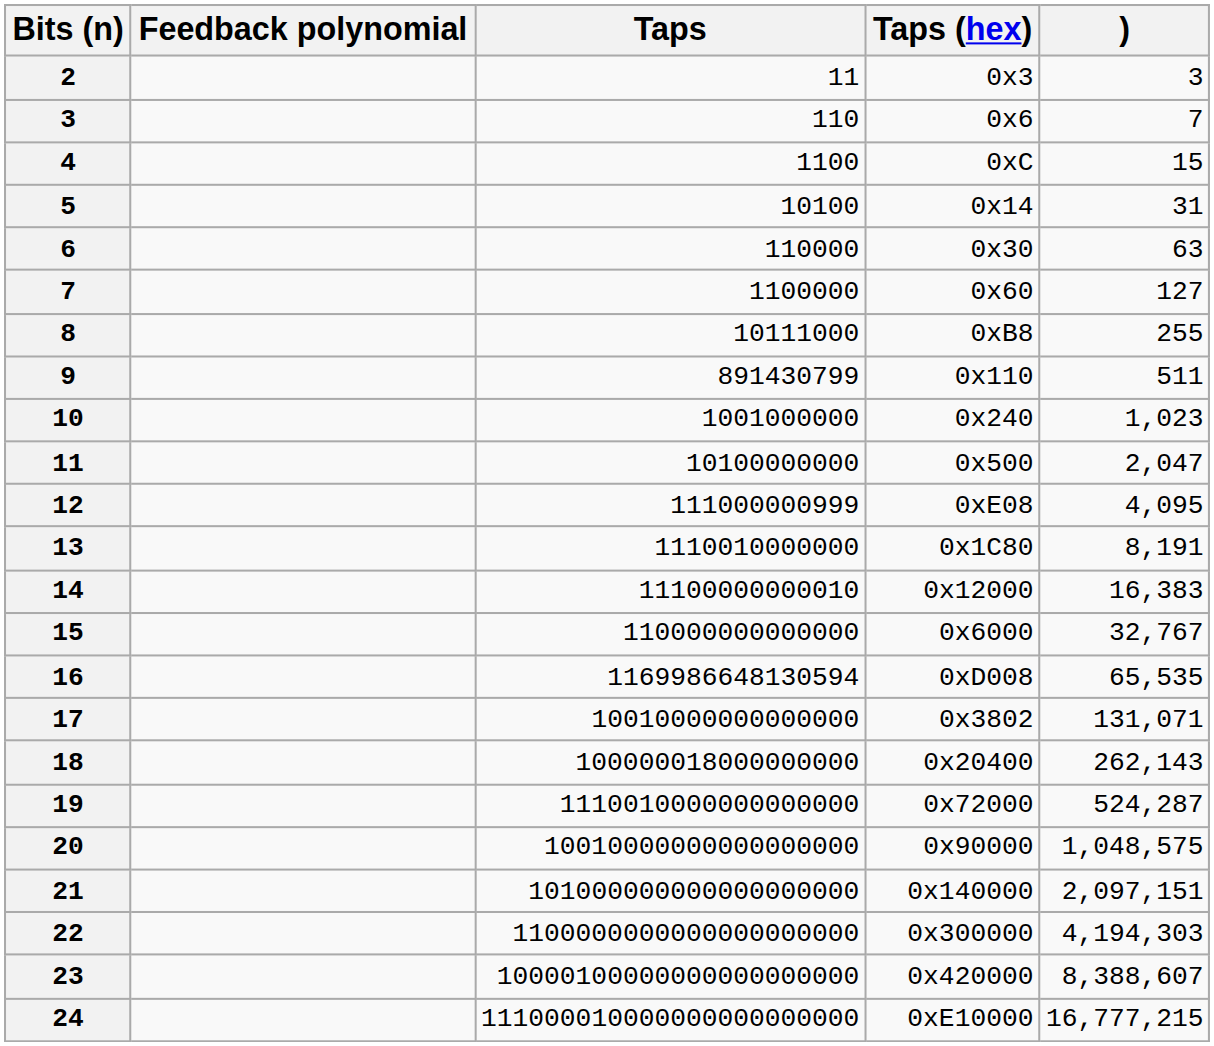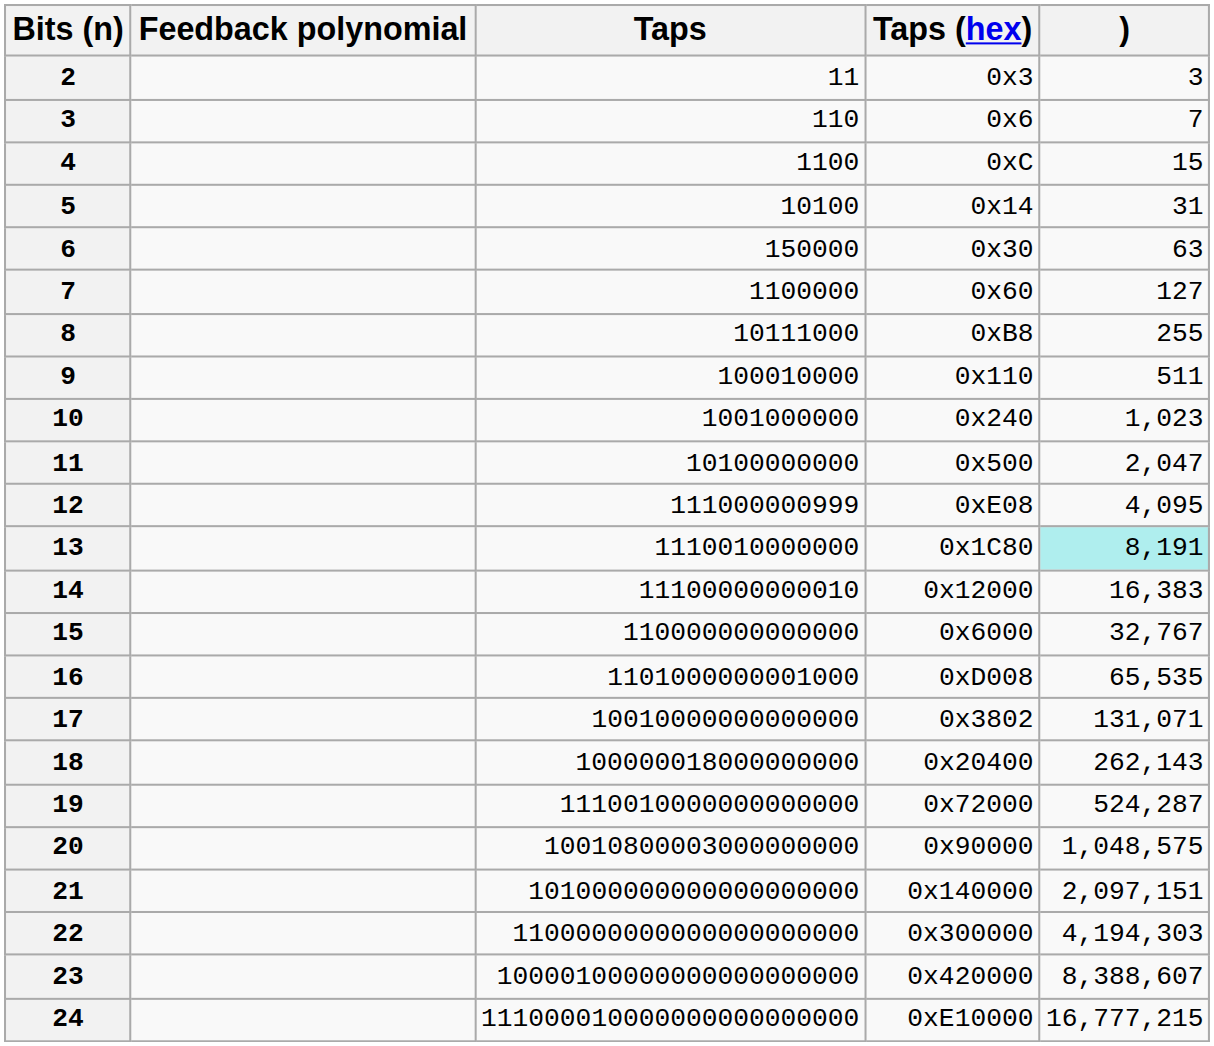(812, 249) 110000 -> (812, 249) 150000
(788, 377) 891430799 -> (788, 377) 100010000
(1164, 548) no background -> (1164, 548) paleturquoise background
(733, 677) 1169986648130594 -> (733, 677) 1101000000001000
(702, 848) 10010000000000000000 -> (702, 848) 10010800003000000000
